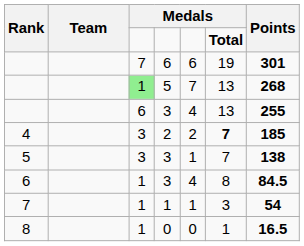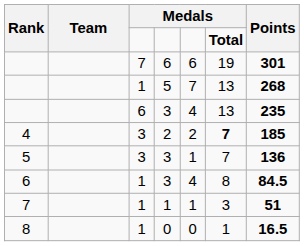(142, 87) lightgreen background -> (142, 87) no background
(273, 110) 255 -> (273, 110) 235
(273, 157) 138 -> (273, 157) 136
(273, 205) 54 -> (273, 205) 51
